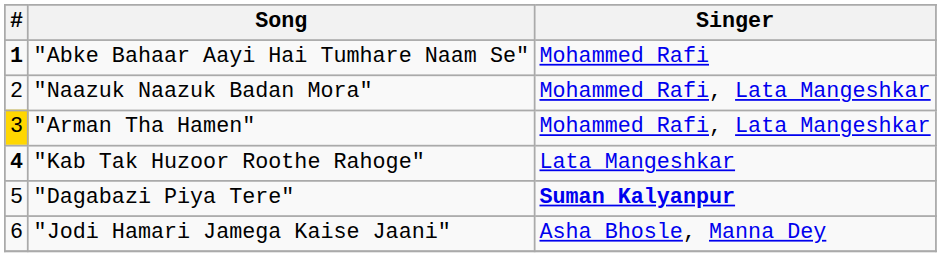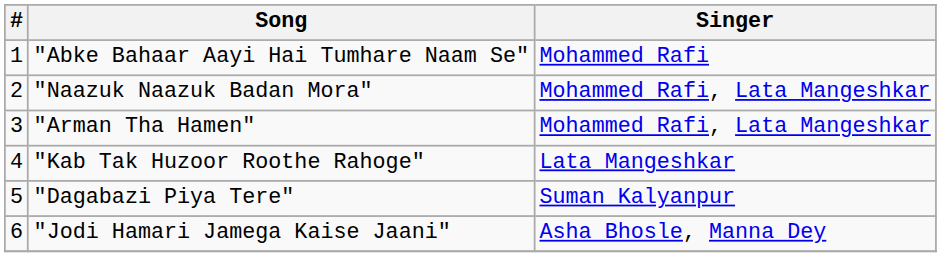(17, 58) bold -> (17, 58) normal
(17, 128) gold background -> (17, 128) no background
(17, 163) bold -> (17, 163) normal
(637, 198) bold -> (637, 198) normal
